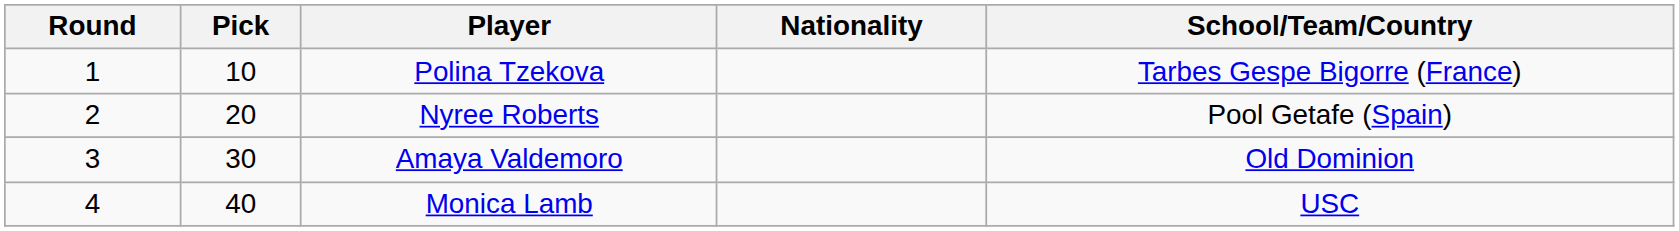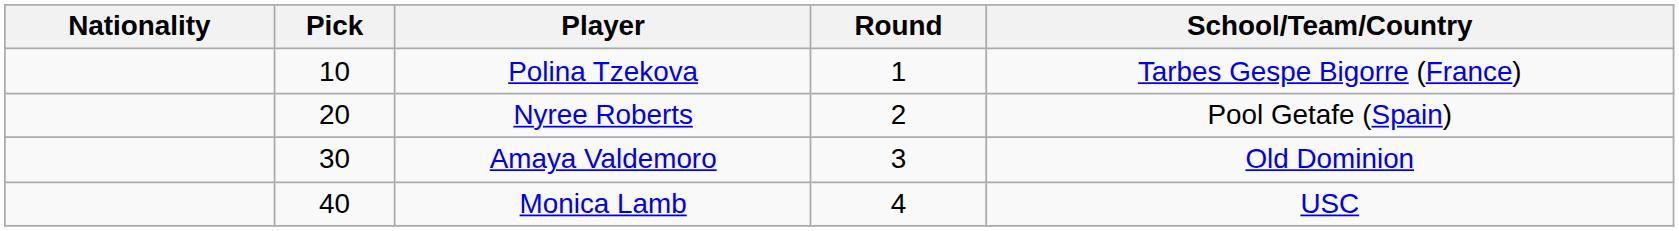columns swapped: (92, 26) <-> (852, 26)
